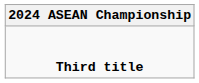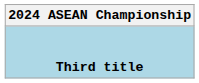(100, 68) no background -> (100, 68) lightblue background
